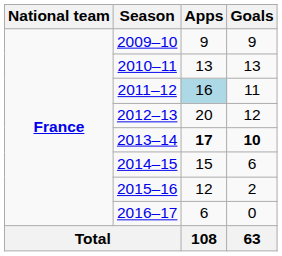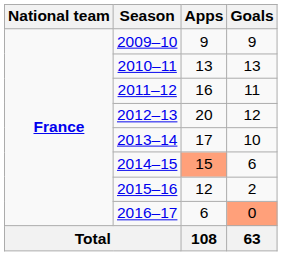(204, 90) lightblue background -> (204, 90) no background
(204, 139) bold -> (204, 139) normal
(252, 139) bold -> (252, 139) normal
(204, 164) no background -> (204, 164) lightsalmon background
(252, 213) no background -> (252, 213) lightsalmon background
